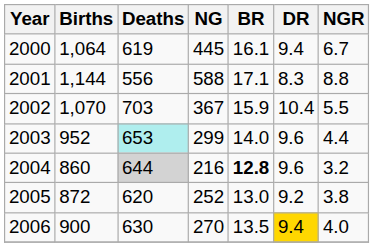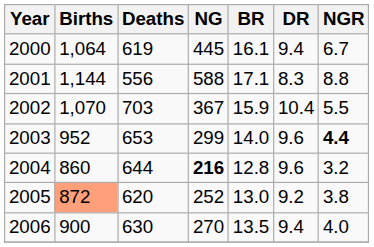(138, 138) paleturquoise background -> (138, 138) no background
(336, 138) normal -> (336, 138) bold
(138, 167) lightgrey background -> (138, 167) no background
(209, 167) normal -> (209, 167) bold
(251, 167) bold -> (251, 167) normal
(75, 197) no background -> (75, 197) lightsalmon background
(291, 227) gold background -> (291, 227) no background
